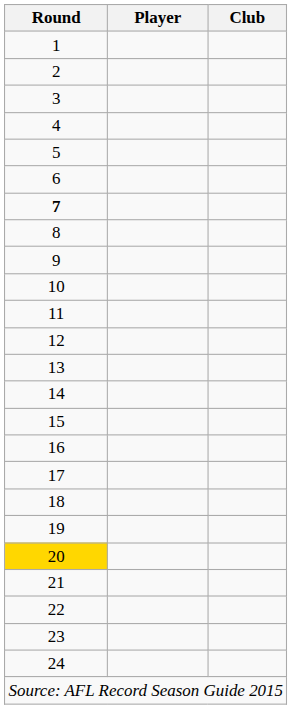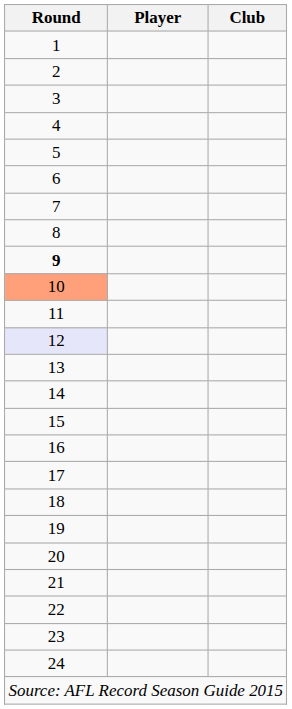(56, 206) bold -> (56, 206) normal
(56, 260) normal -> (56, 260) bold
(56, 286) no background -> (56, 286) lightsalmon background
(56, 340) no background -> (56, 340) lavender background
(56, 555) gold background -> (56, 555) no background
